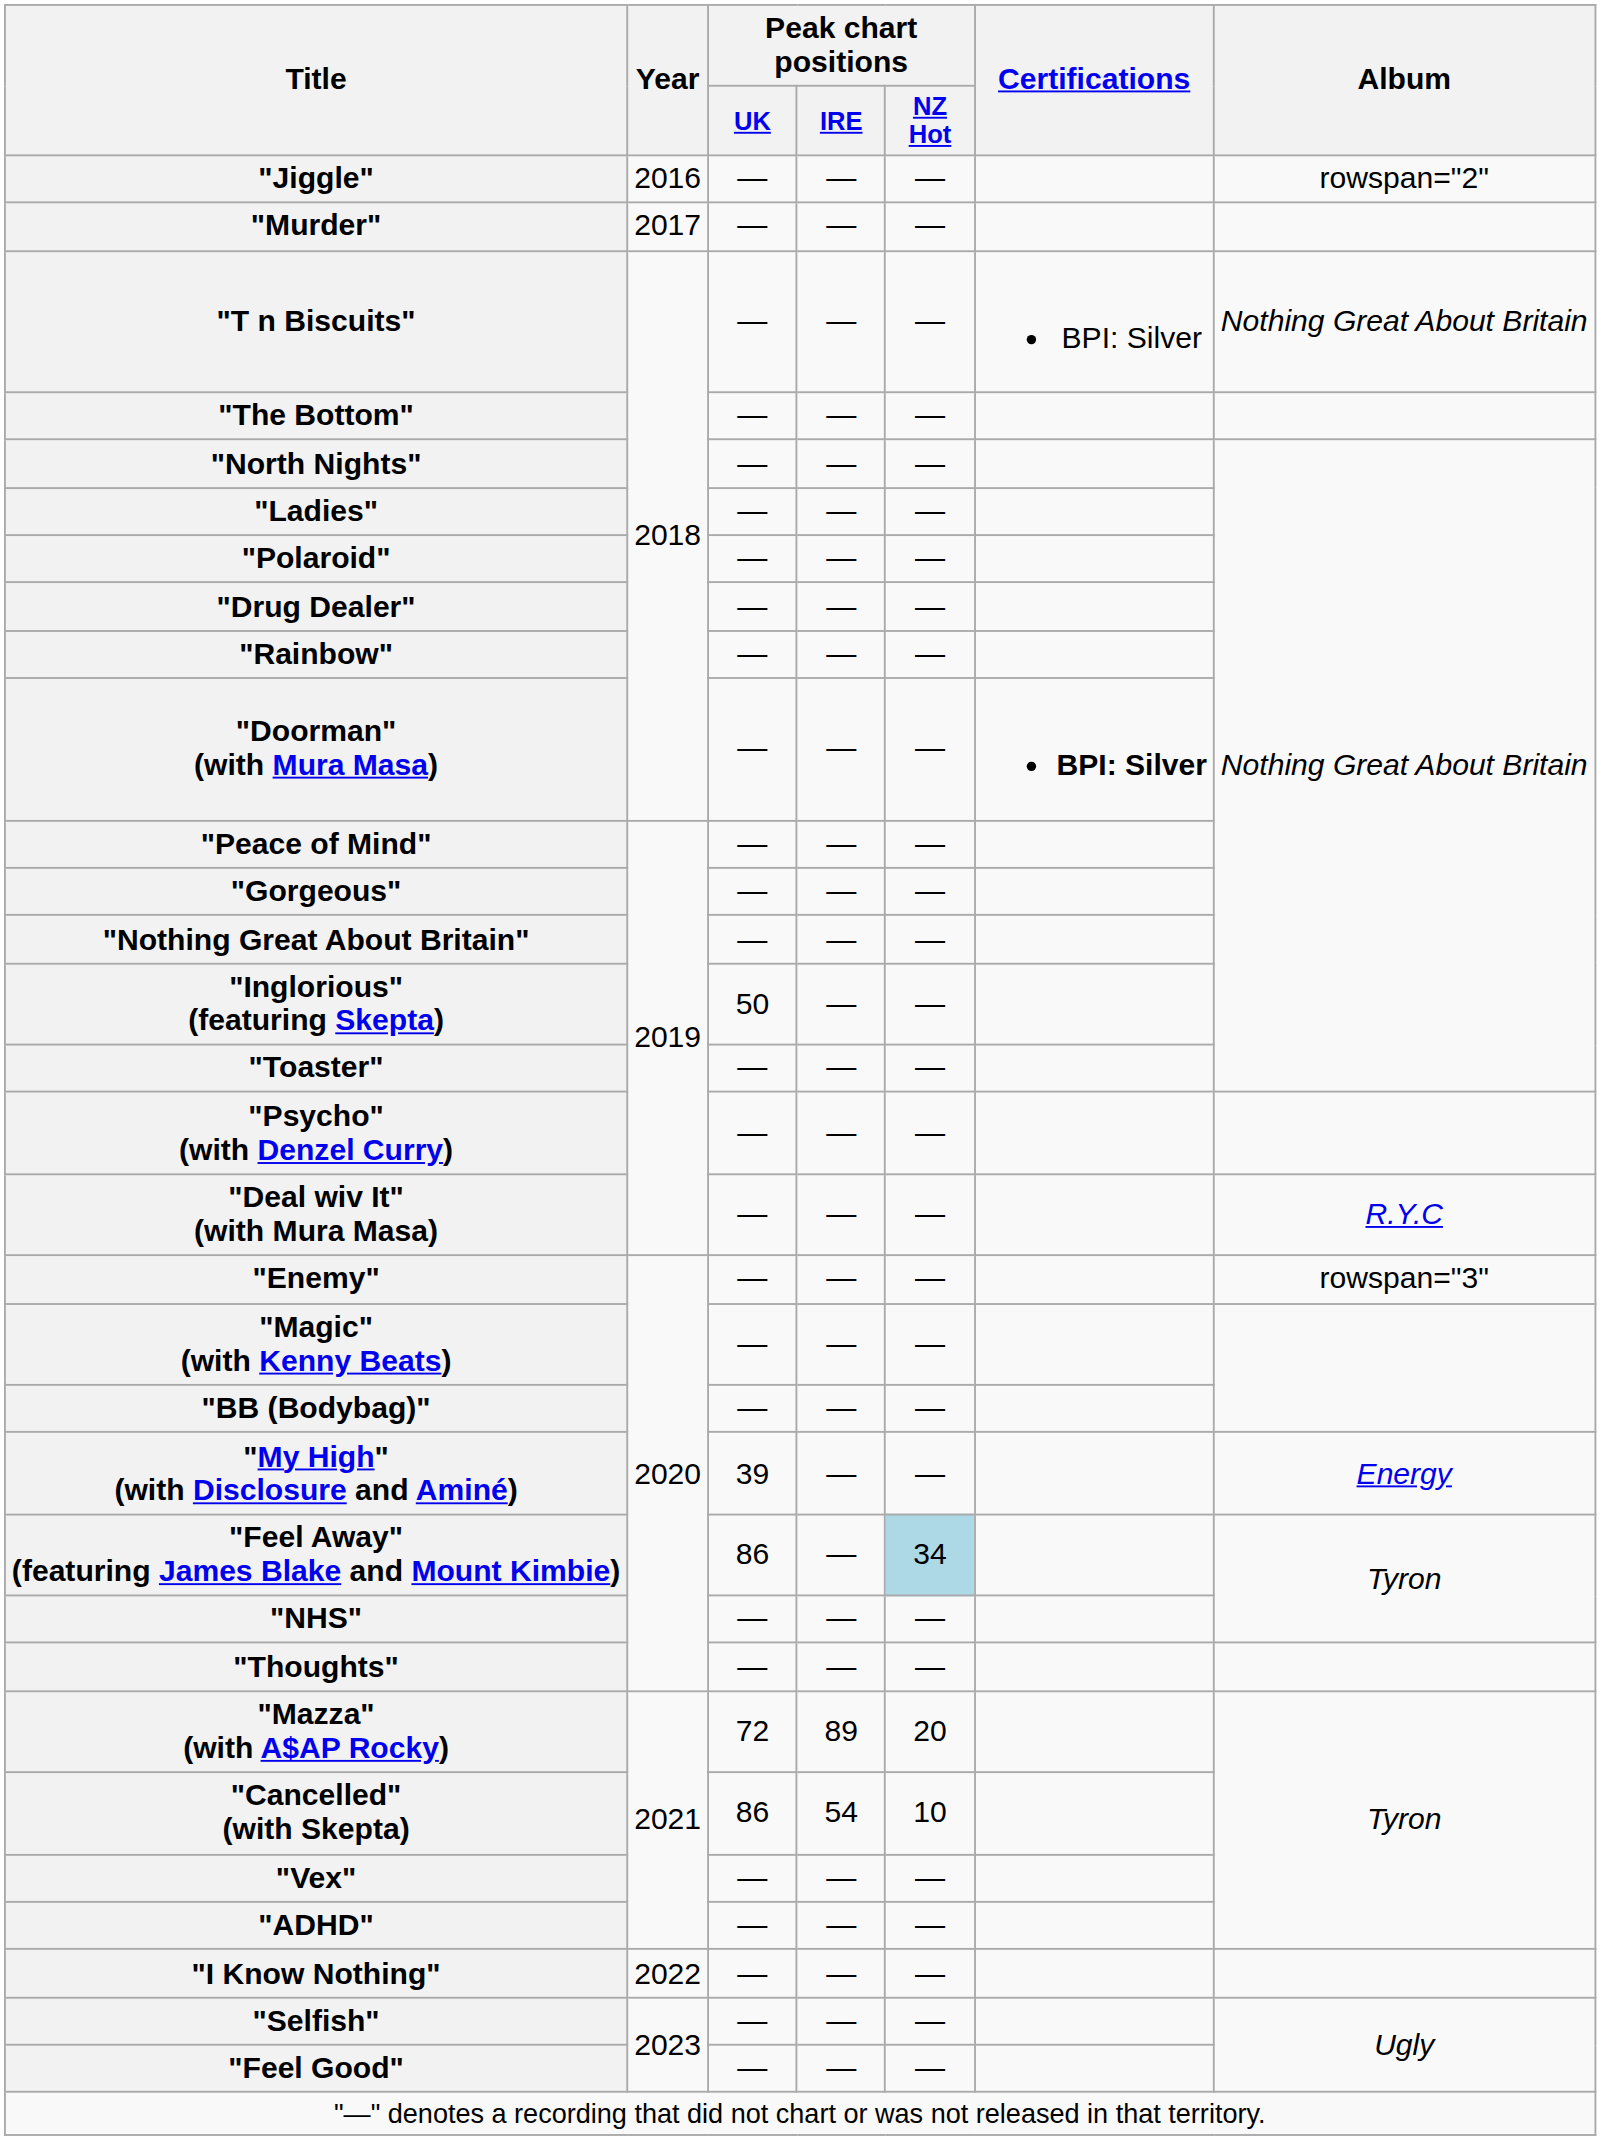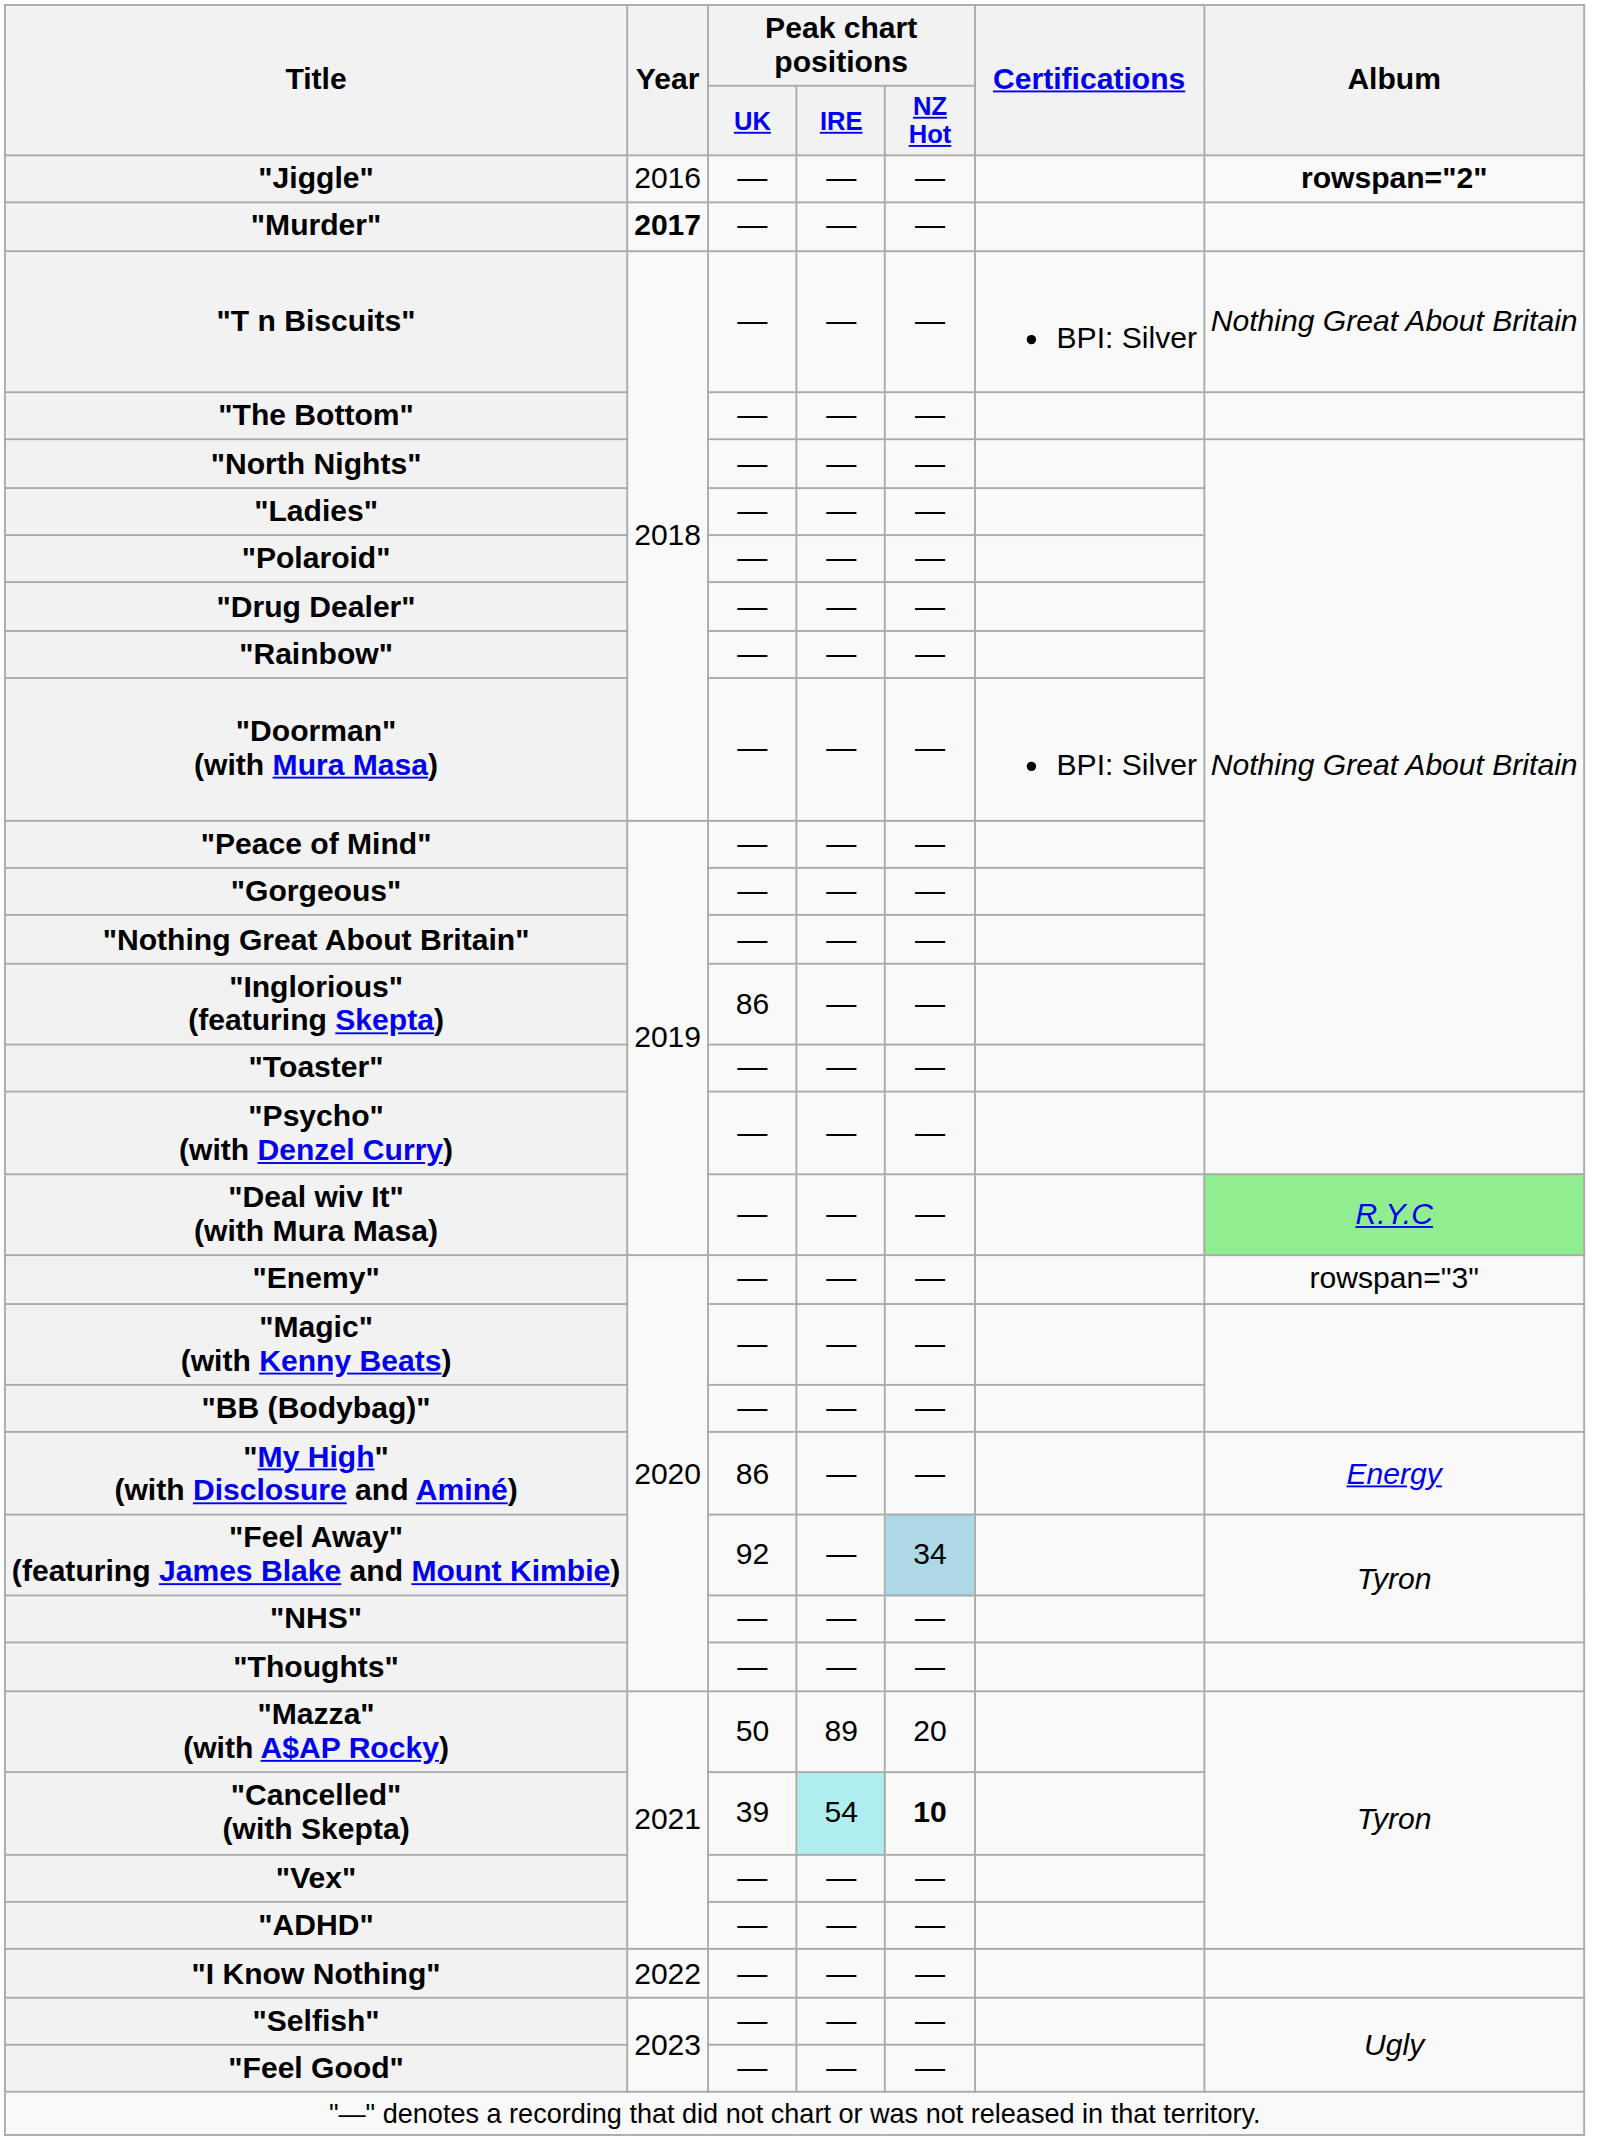(1404, 178) normal -> (1394, 178) bold
(668, 226) normal -> (668, 226) bold
(1094, 766) bold -> (1089, 766) normal
(752, 1003) 50 -> (752, 1003) 86
(1404, 1214) no background -> (1394, 1214) lightgreen background
(752, 1472) 39 -> (752, 1472) 86
(752, 1554) 86 -> (752, 1554) 92
(752, 1731) 72 -> (752, 1731) 50
(752, 1812) 86 -> (752, 1812) 39
(841, 1812) no background -> (841, 1812) paleturquoise background
(930, 1812) normal -> (930, 1812) bold
